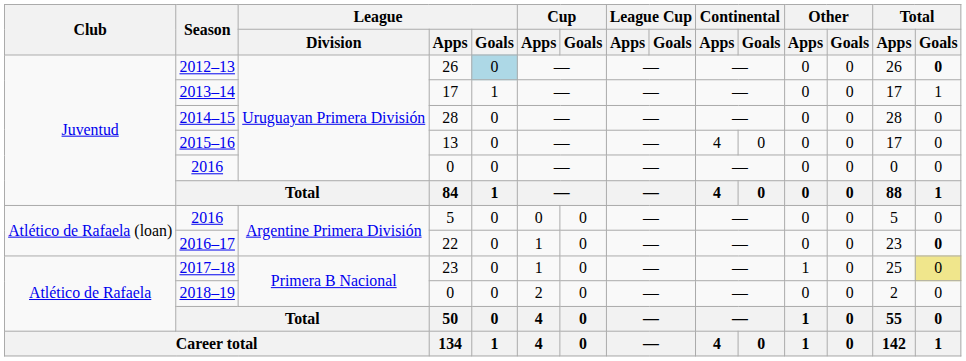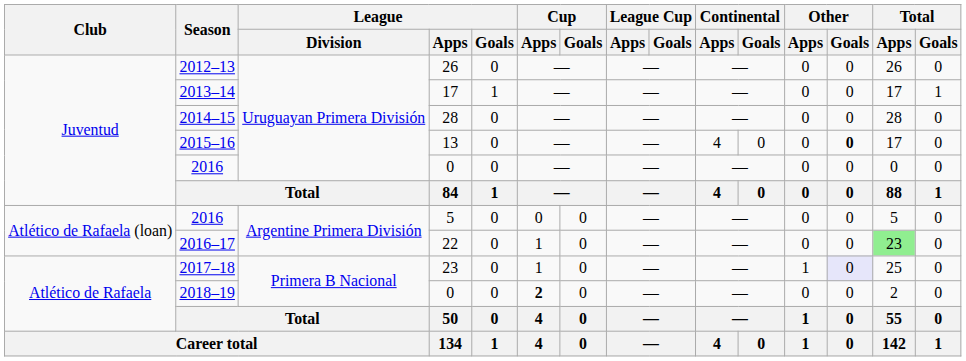(494, 67) lightblue background -> (494, 67) no background
(938, 67) bold -> (938, 67) normal
(850, 142) normal -> (850, 142) bold
(894, 243) no background -> (894, 243) lightgreen background
(938, 243) bold -> (938, 243) normal
(850, 268) no background -> (850, 268) lavender background
(938, 268) khaki background -> (938, 268) no background
(539, 293) normal -> (539, 293) bold
